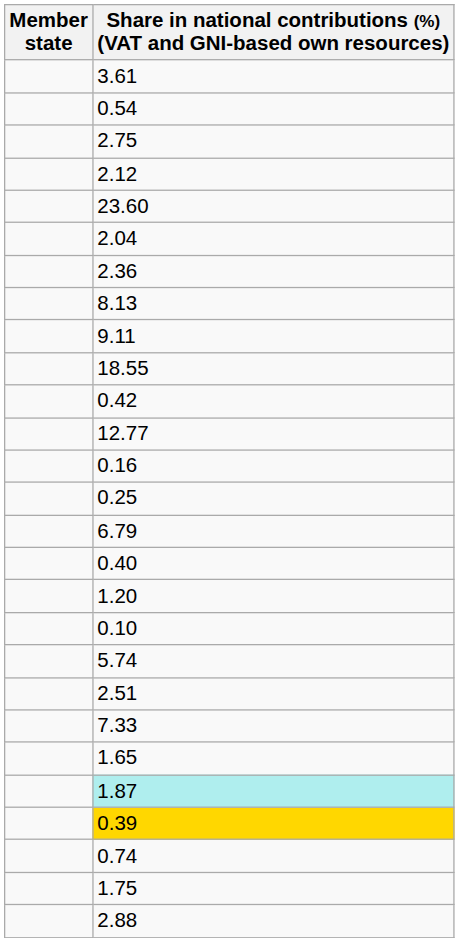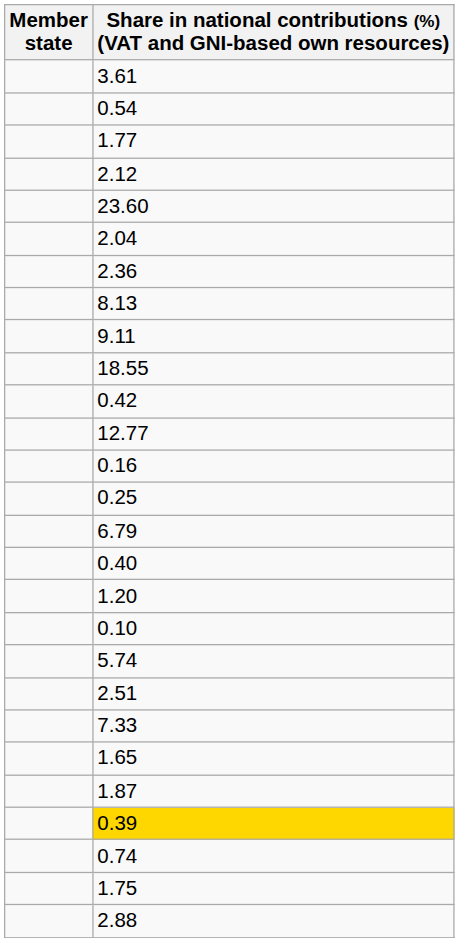(117, 141) 2.75 -> (117, 141) 1.77
(117, 790) paleturquoise background -> (117, 790) no background
